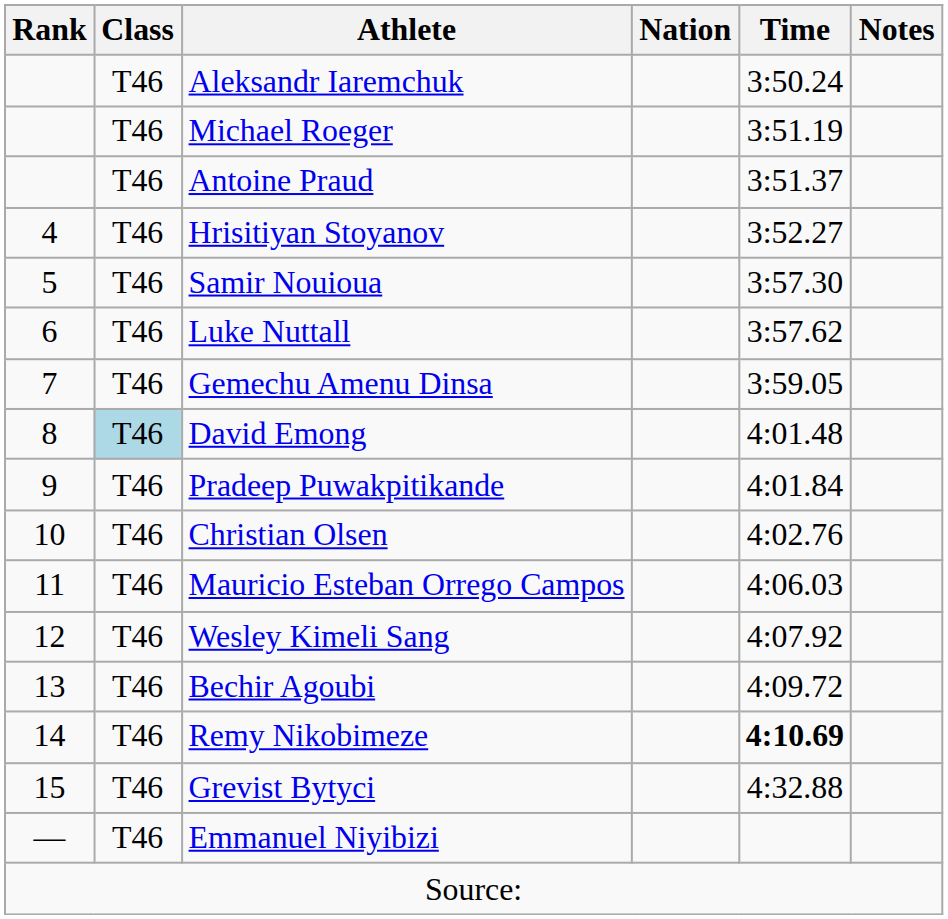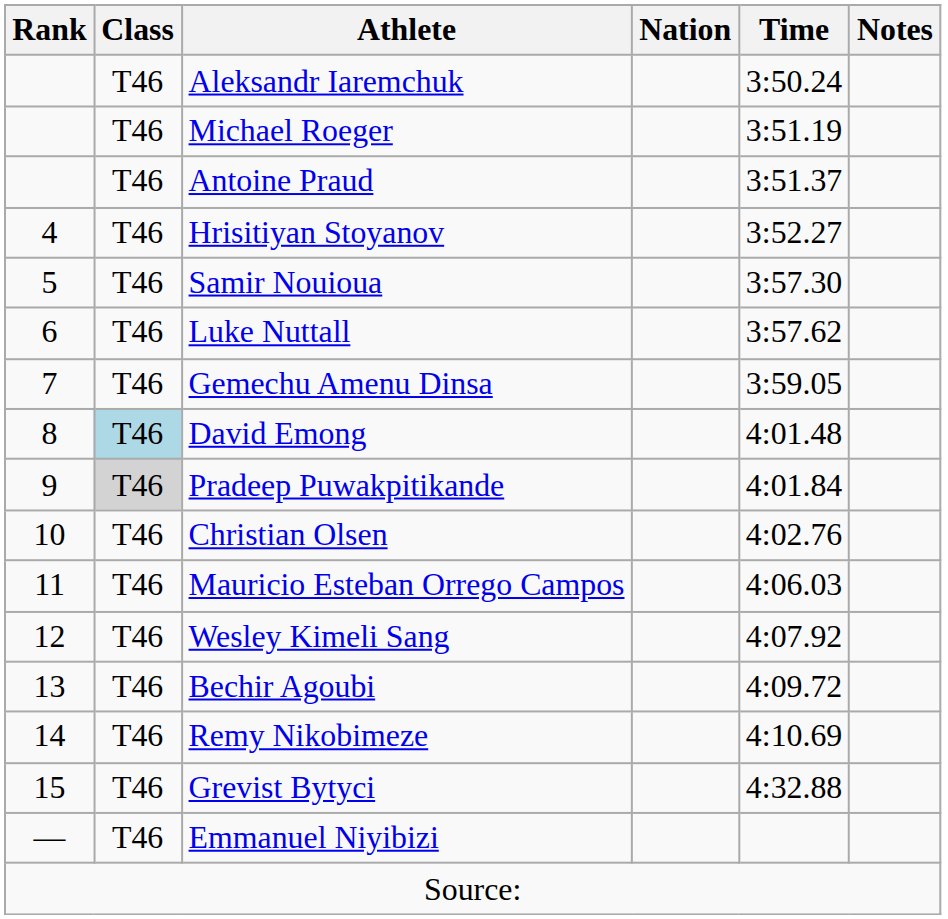(138, 484) no background -> (138, 484) lightgrey background
(795, 736) bold -> (794, 736) normal
